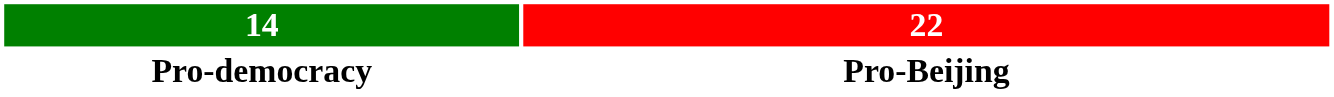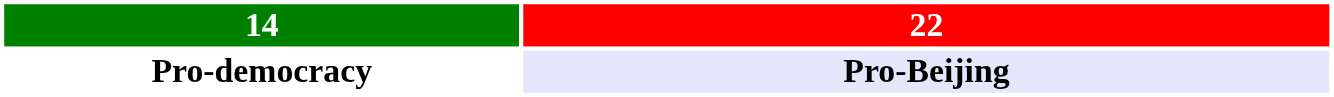(926, 71) no background -> (926, 71) lavender background
